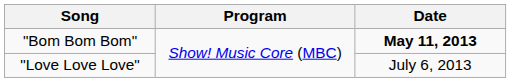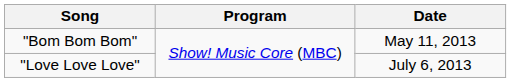(430, 41) bold -> (430, 41) normal
